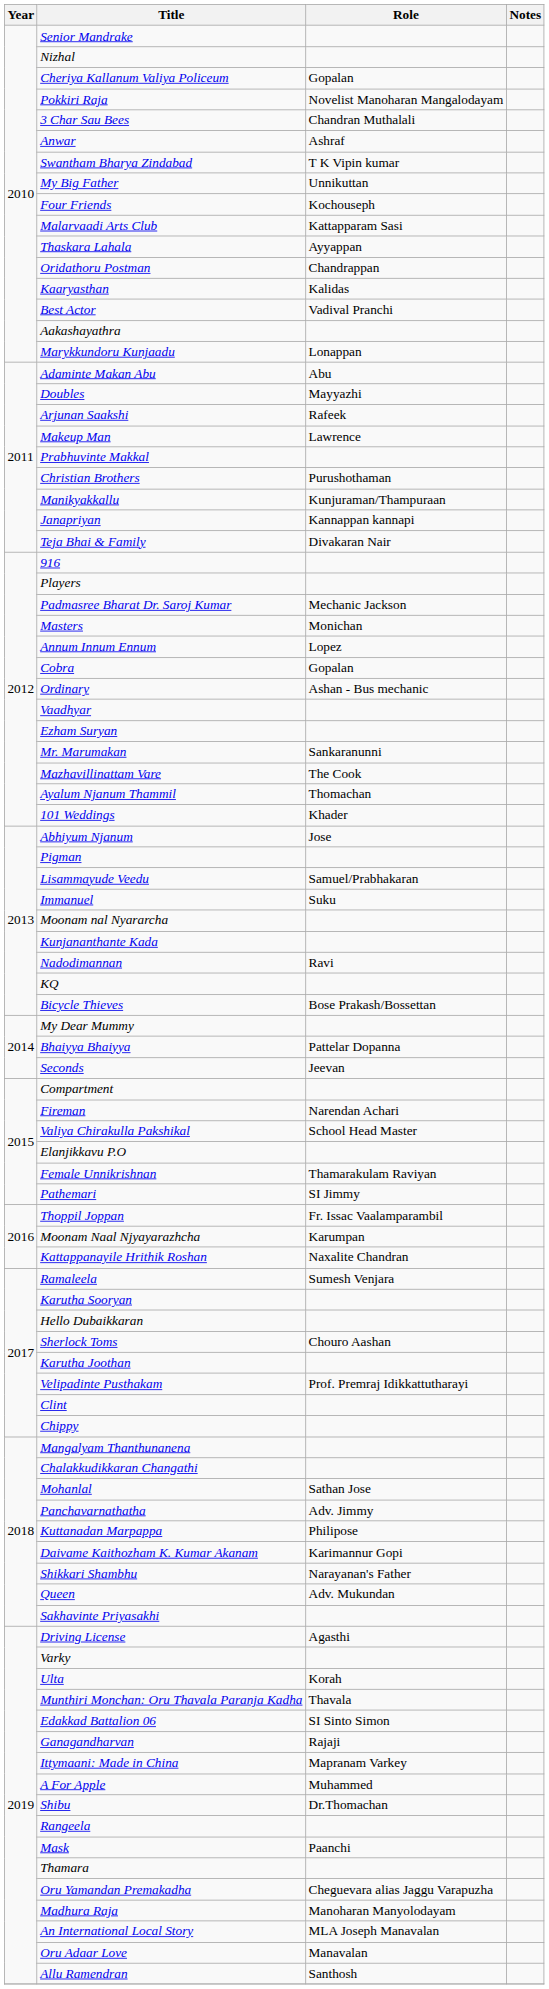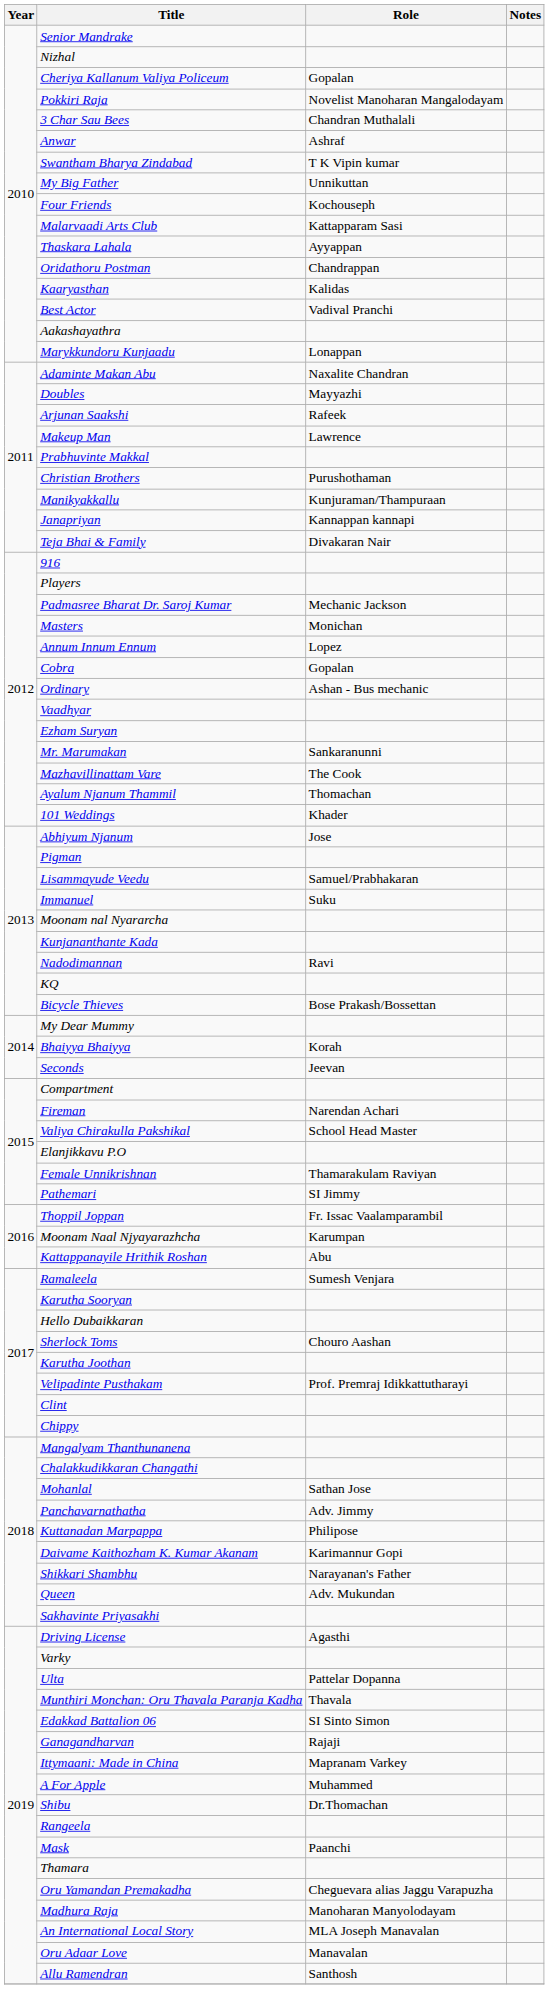(320, 373) Abu -> (359, 373) Naxalite Chandran
(354, 1047) Pattelar Dopanna -> (325, 1047) Korah
(359, 1257) Naxalite Chandran -> (320, 1257) Abu
(325, 1678) Korah -> (354, 1678) Pattelar Dopanna
